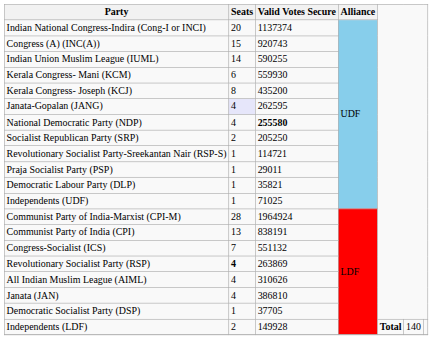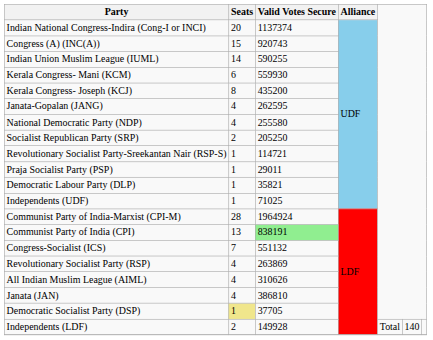(234, 106) lavender background -> (234, 106) no background
(273, 122) bold -> (273, 122) normal
(273, 232) no background -> (273, 232) lightgreen background
(234, 264) bold -> (234, 264) normal
(234, 311) no background -> (234, 311) khaki background
(391, 327) bold -> (390, 327) normal
